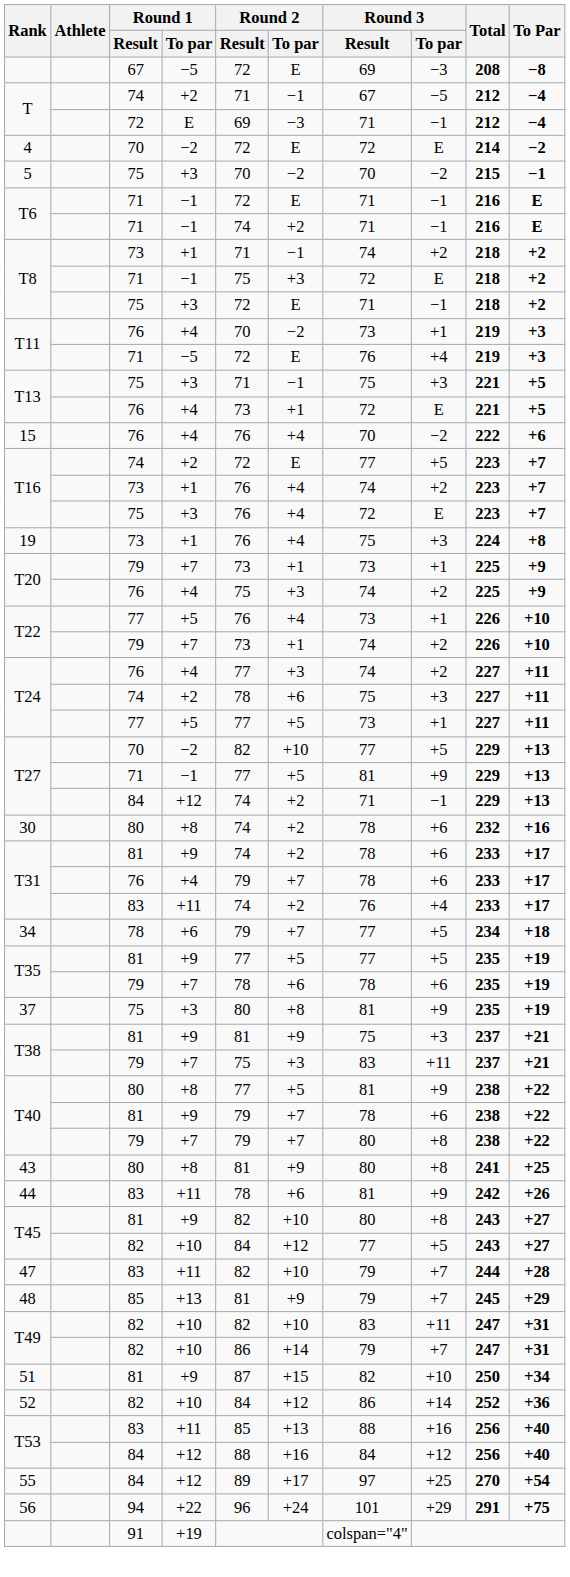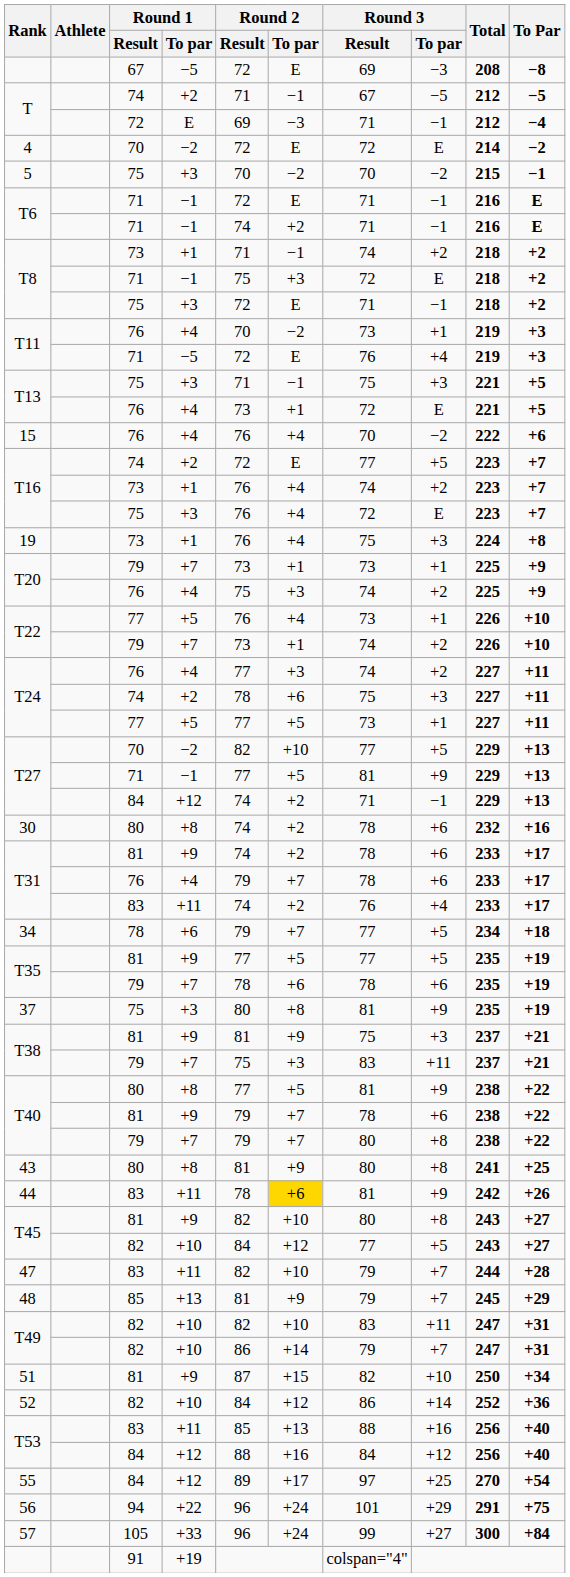(537, 95) −4 -> (537, 95) −5
(296, 1193) no background -> (296, 1193) gold background
+ row: (28, 1533)
